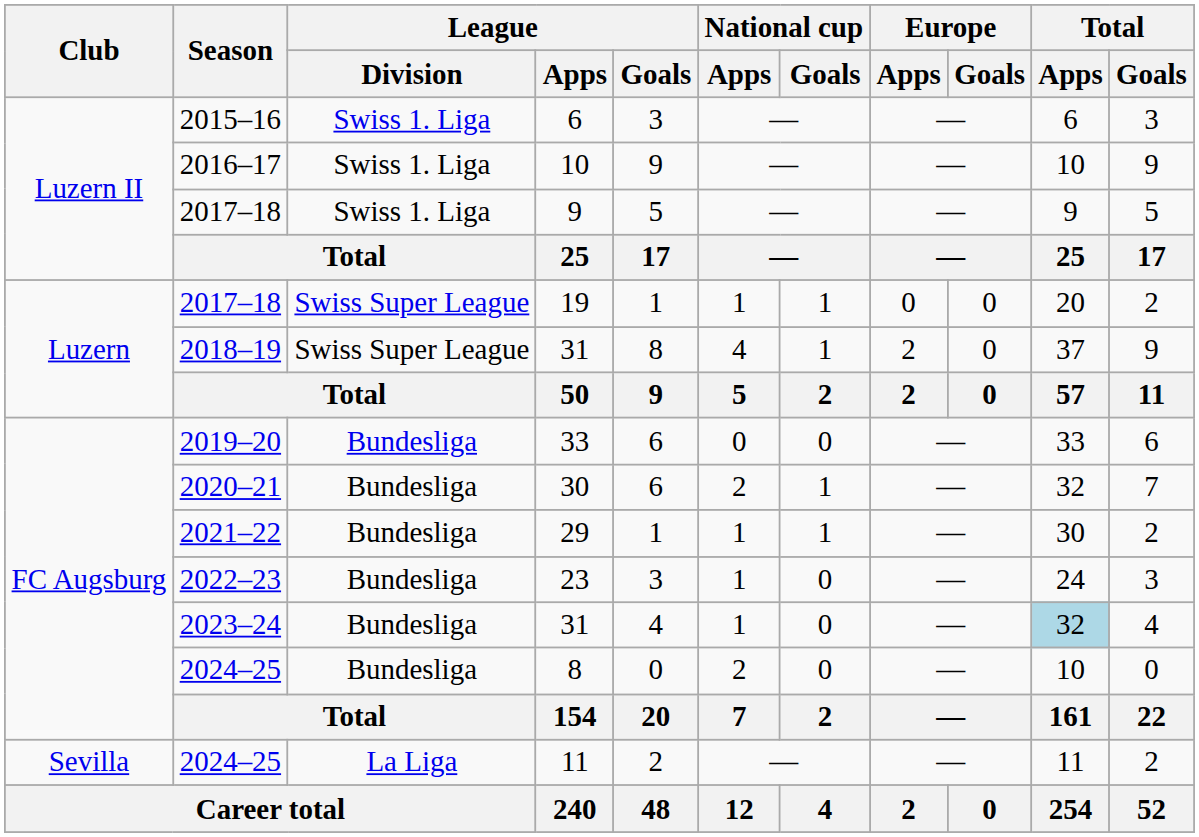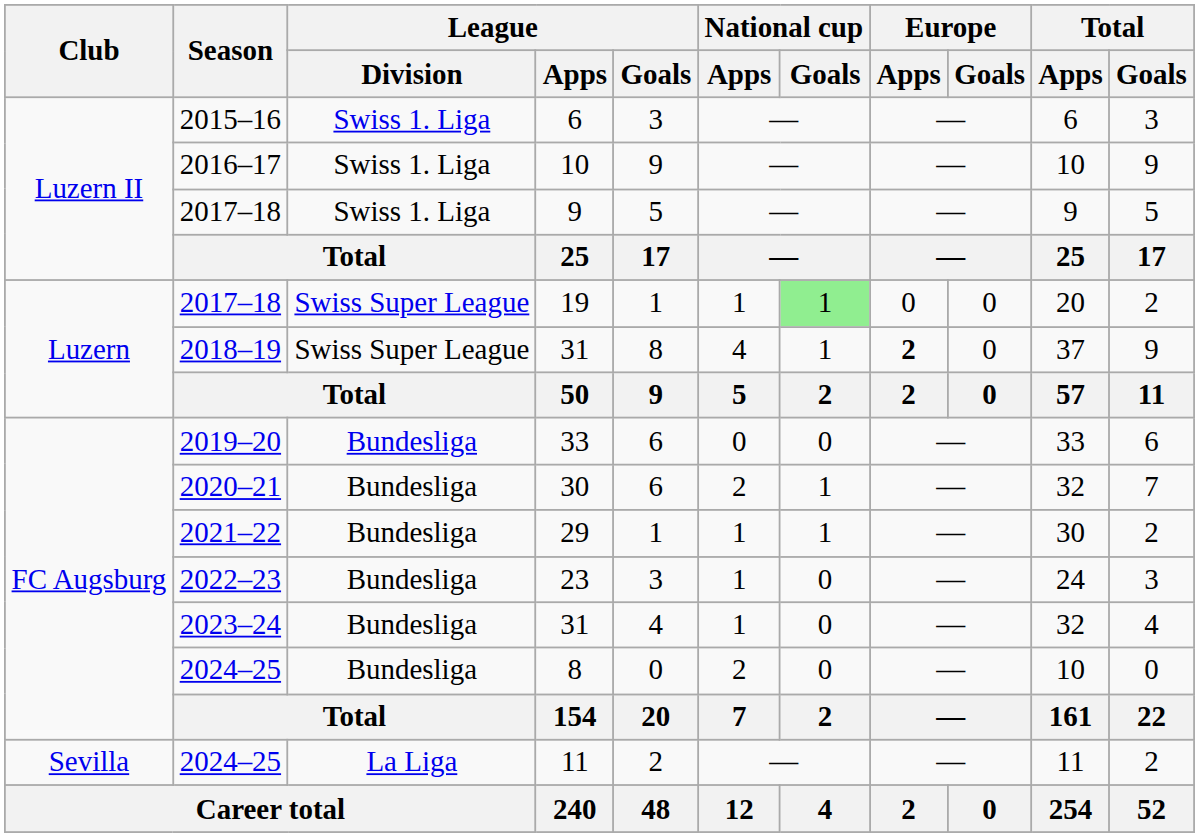(825, 303) no background -> (825, 303) lightgreen background
(909, 348) normal -> (909, 348) bold
(1071, 624) lightblue background -> (1071, 624) no background
